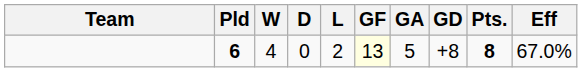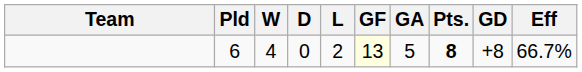columns swapped: (448, 19) <-> (490, 19)
(235, 50) bold -> (235, 50) normal
(544, 50) 67.0% -> (544, 50) 66.7%
